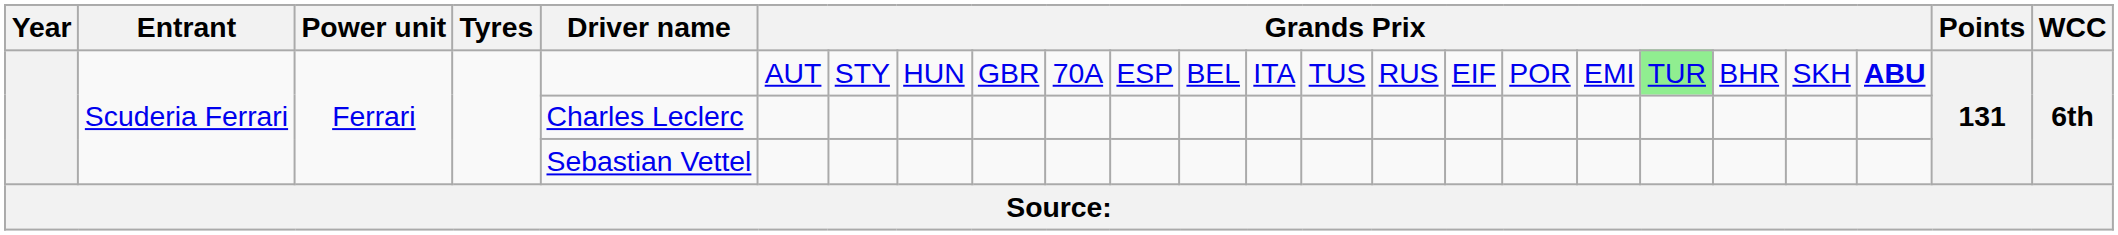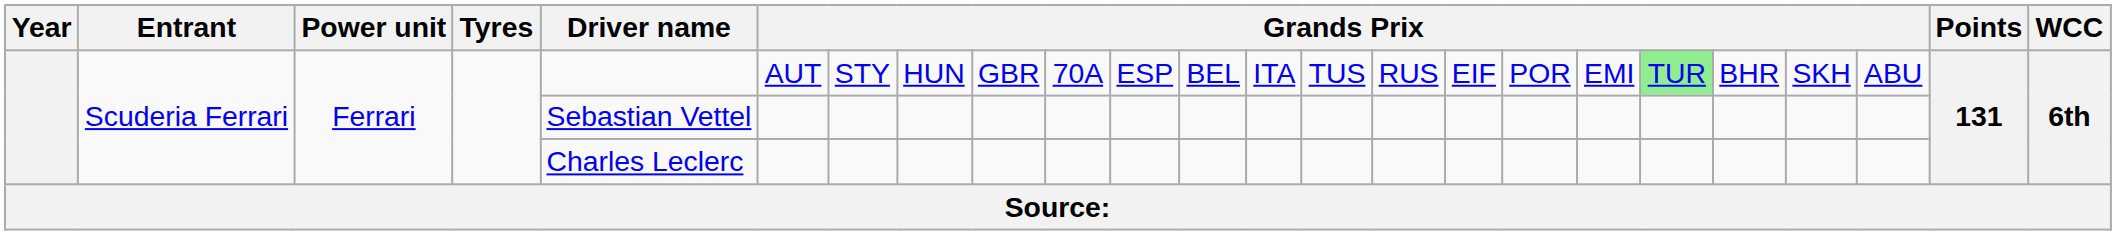(1895, 73) bold -> (1893, 73) normal
(645, 117) Charles Leclerc -> (649, 117) Sebastian Vettel
(649, 162) Sebastian Vettel -> (645, 162) Charles Leclerc
